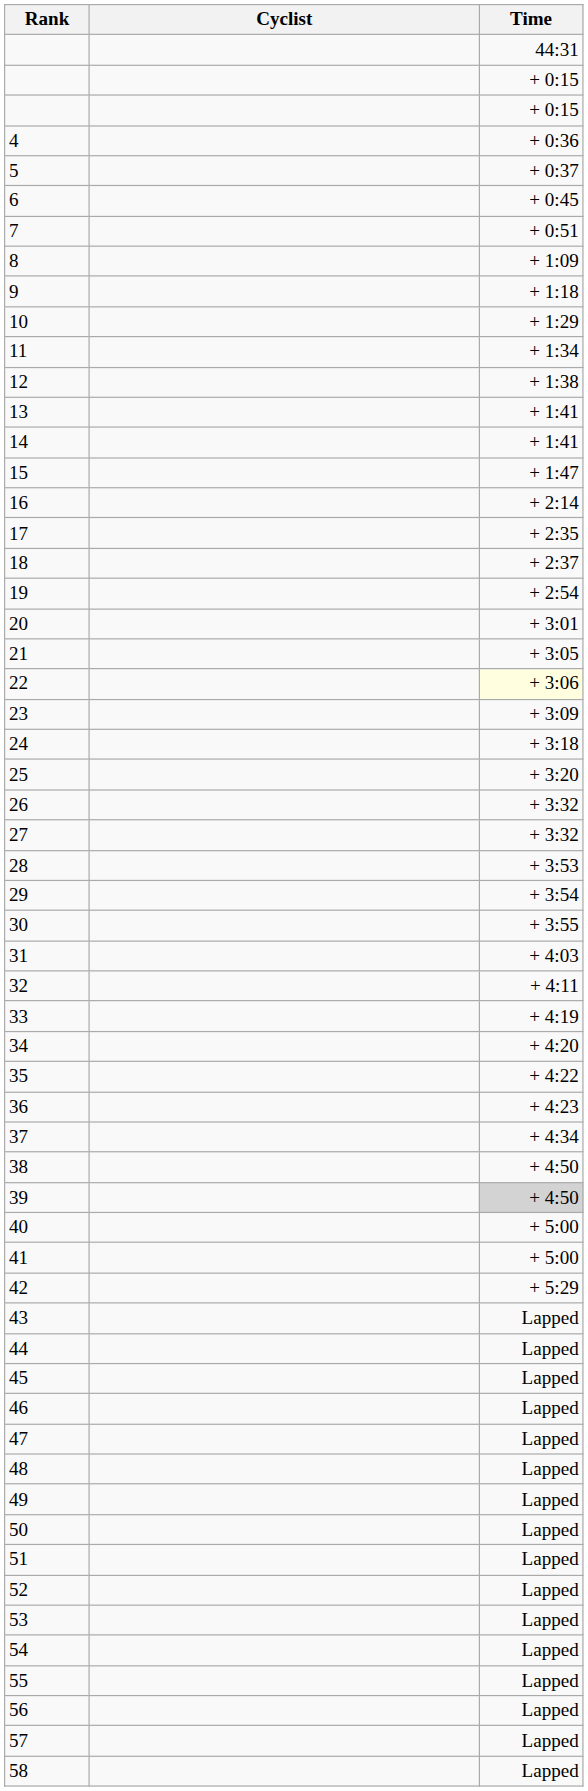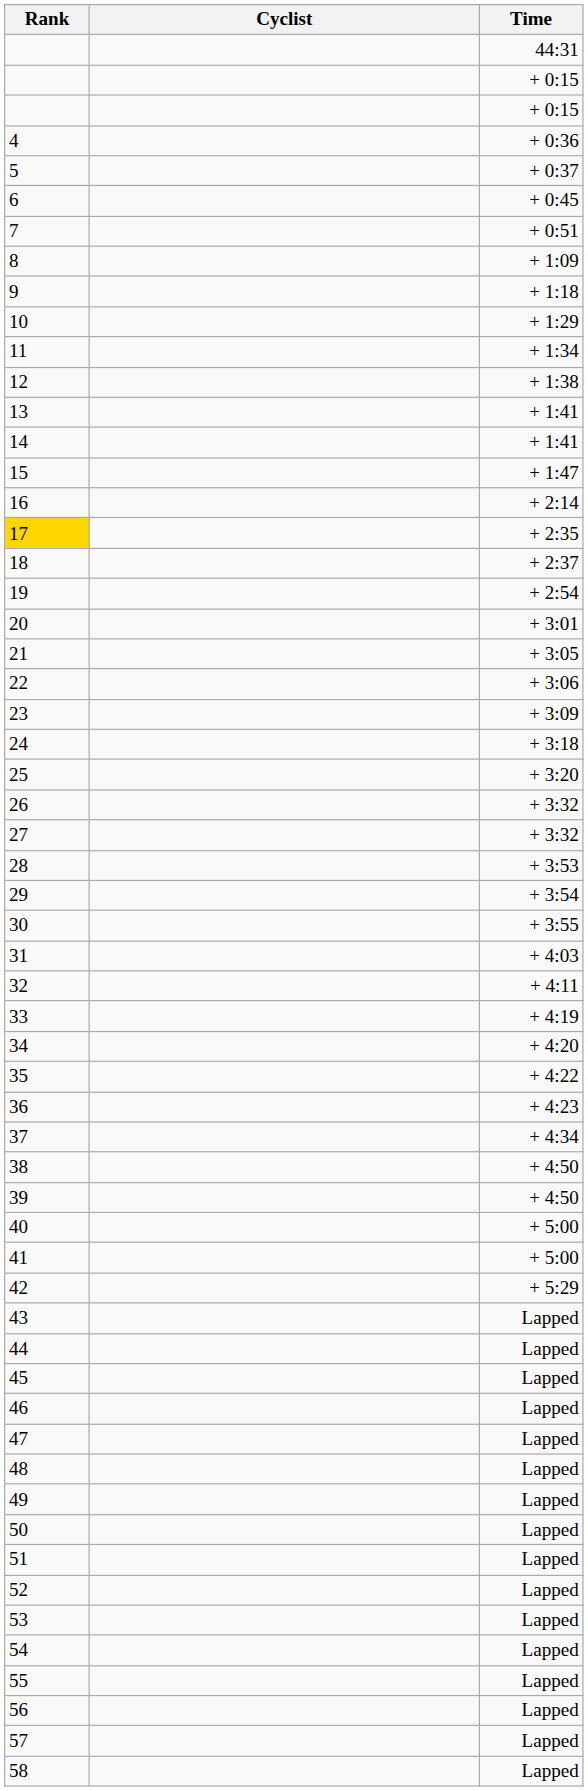(19, 532) no background -> (19, 532) gold background
(554, 683) lightyellow background -> (554, 683) no background
(554, 1197) lightgrey background -> (554, 1197) no background
